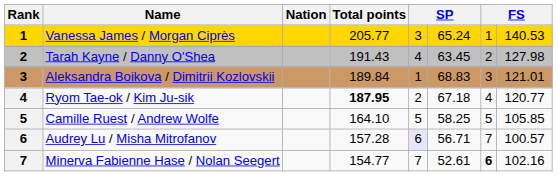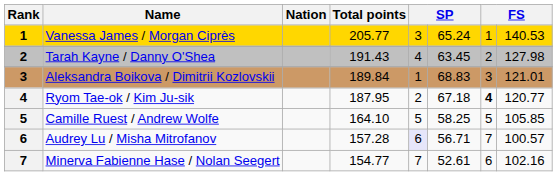(369, 98) bold -> (369, 98) normal
(489, 98) normal -> (489, 98) bold
(489, 160) bold -> (489, 160) normal
